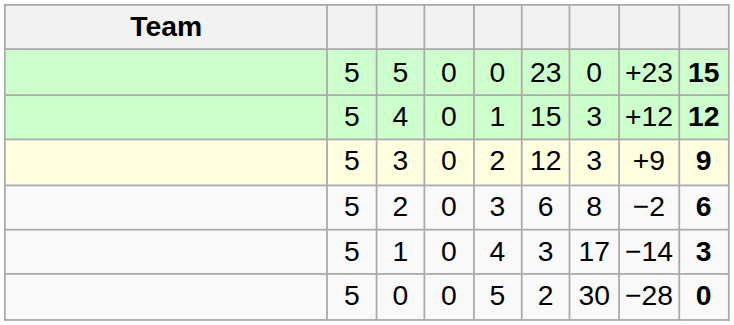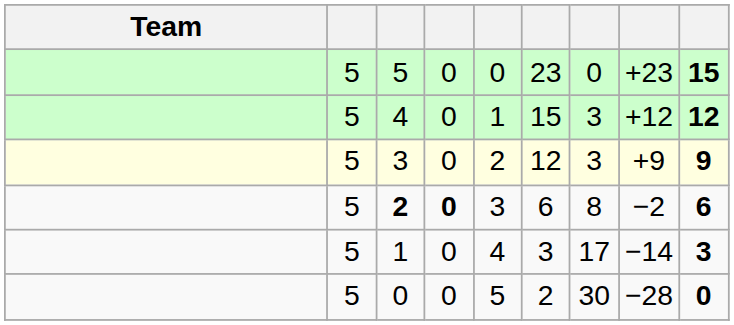(400, 206) normal -> (400, 206) bold
(449, 206) normal -> (449, 206) bold
